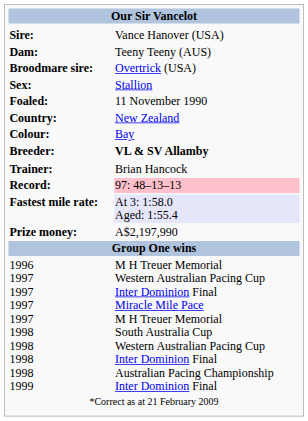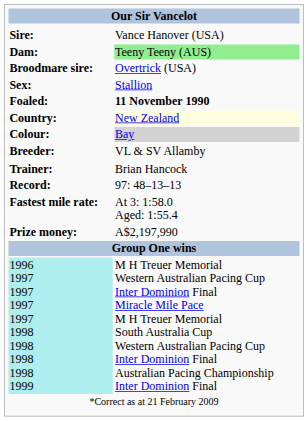(163, 52) no background -> (163, 52) lightgreen background
(161, 101) normal -> (162, 101) bold
(147, 118) no background -> (147, 118) lightyellow background
(125, 134) no background -> (125, 134) lightgrey background
(162, 151) bold -> (160, 151) normal
(148, 185) pink background -> (148, 185) no background
(146, 209) lavender background -> (146, 209) no background
(21, 326) no background -> (21, 326) paleturquoise background
